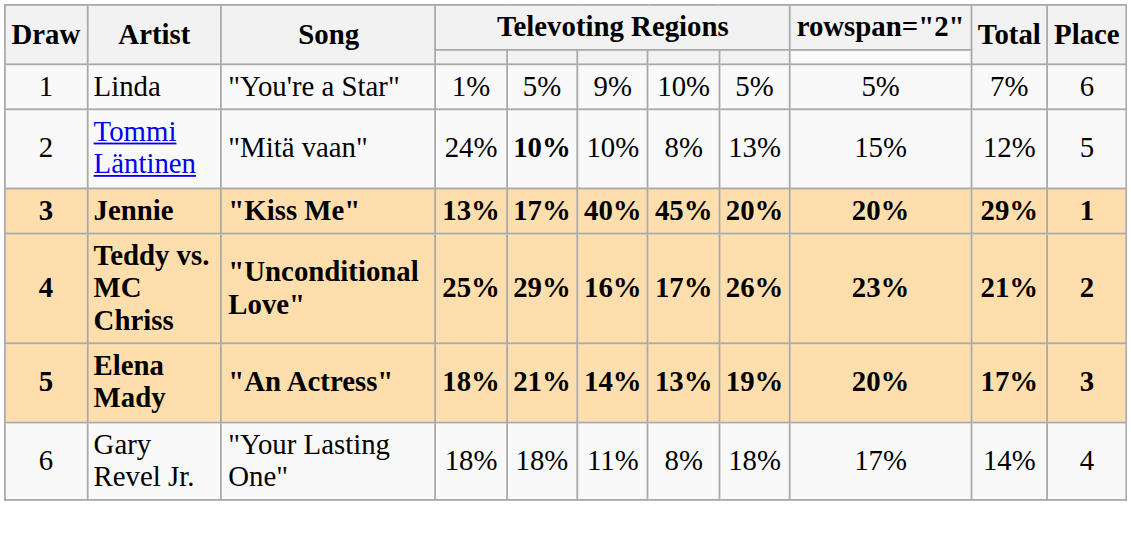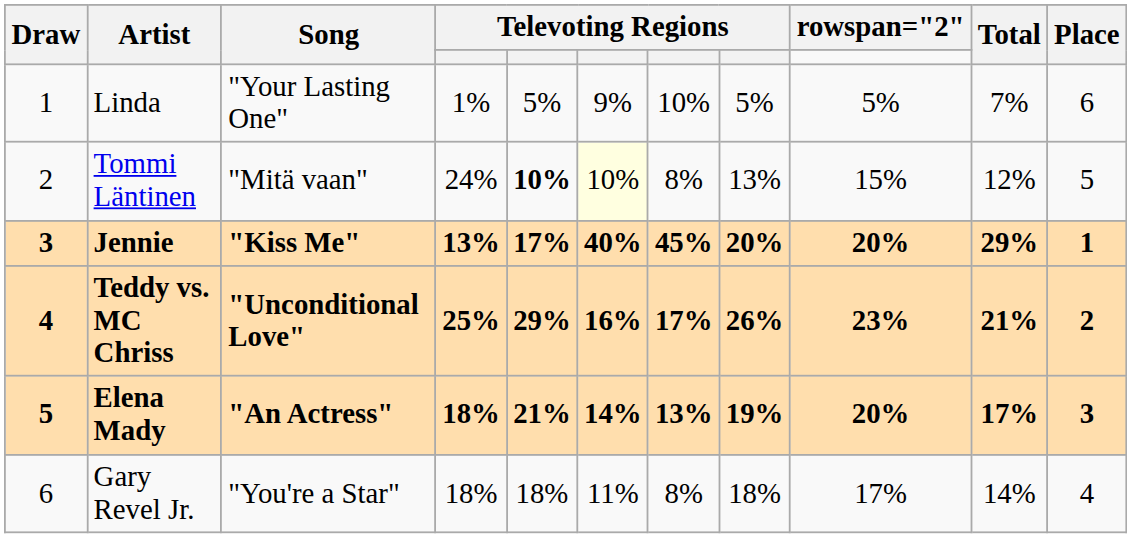(314, 86) "You're a Star" -> (309, 102) "Your Lasting One"
(613, 148) no background -> (613, 180) lightyellow background
(309, 460) "Your Lasting One" -> (314, 492) "You're a Star"
